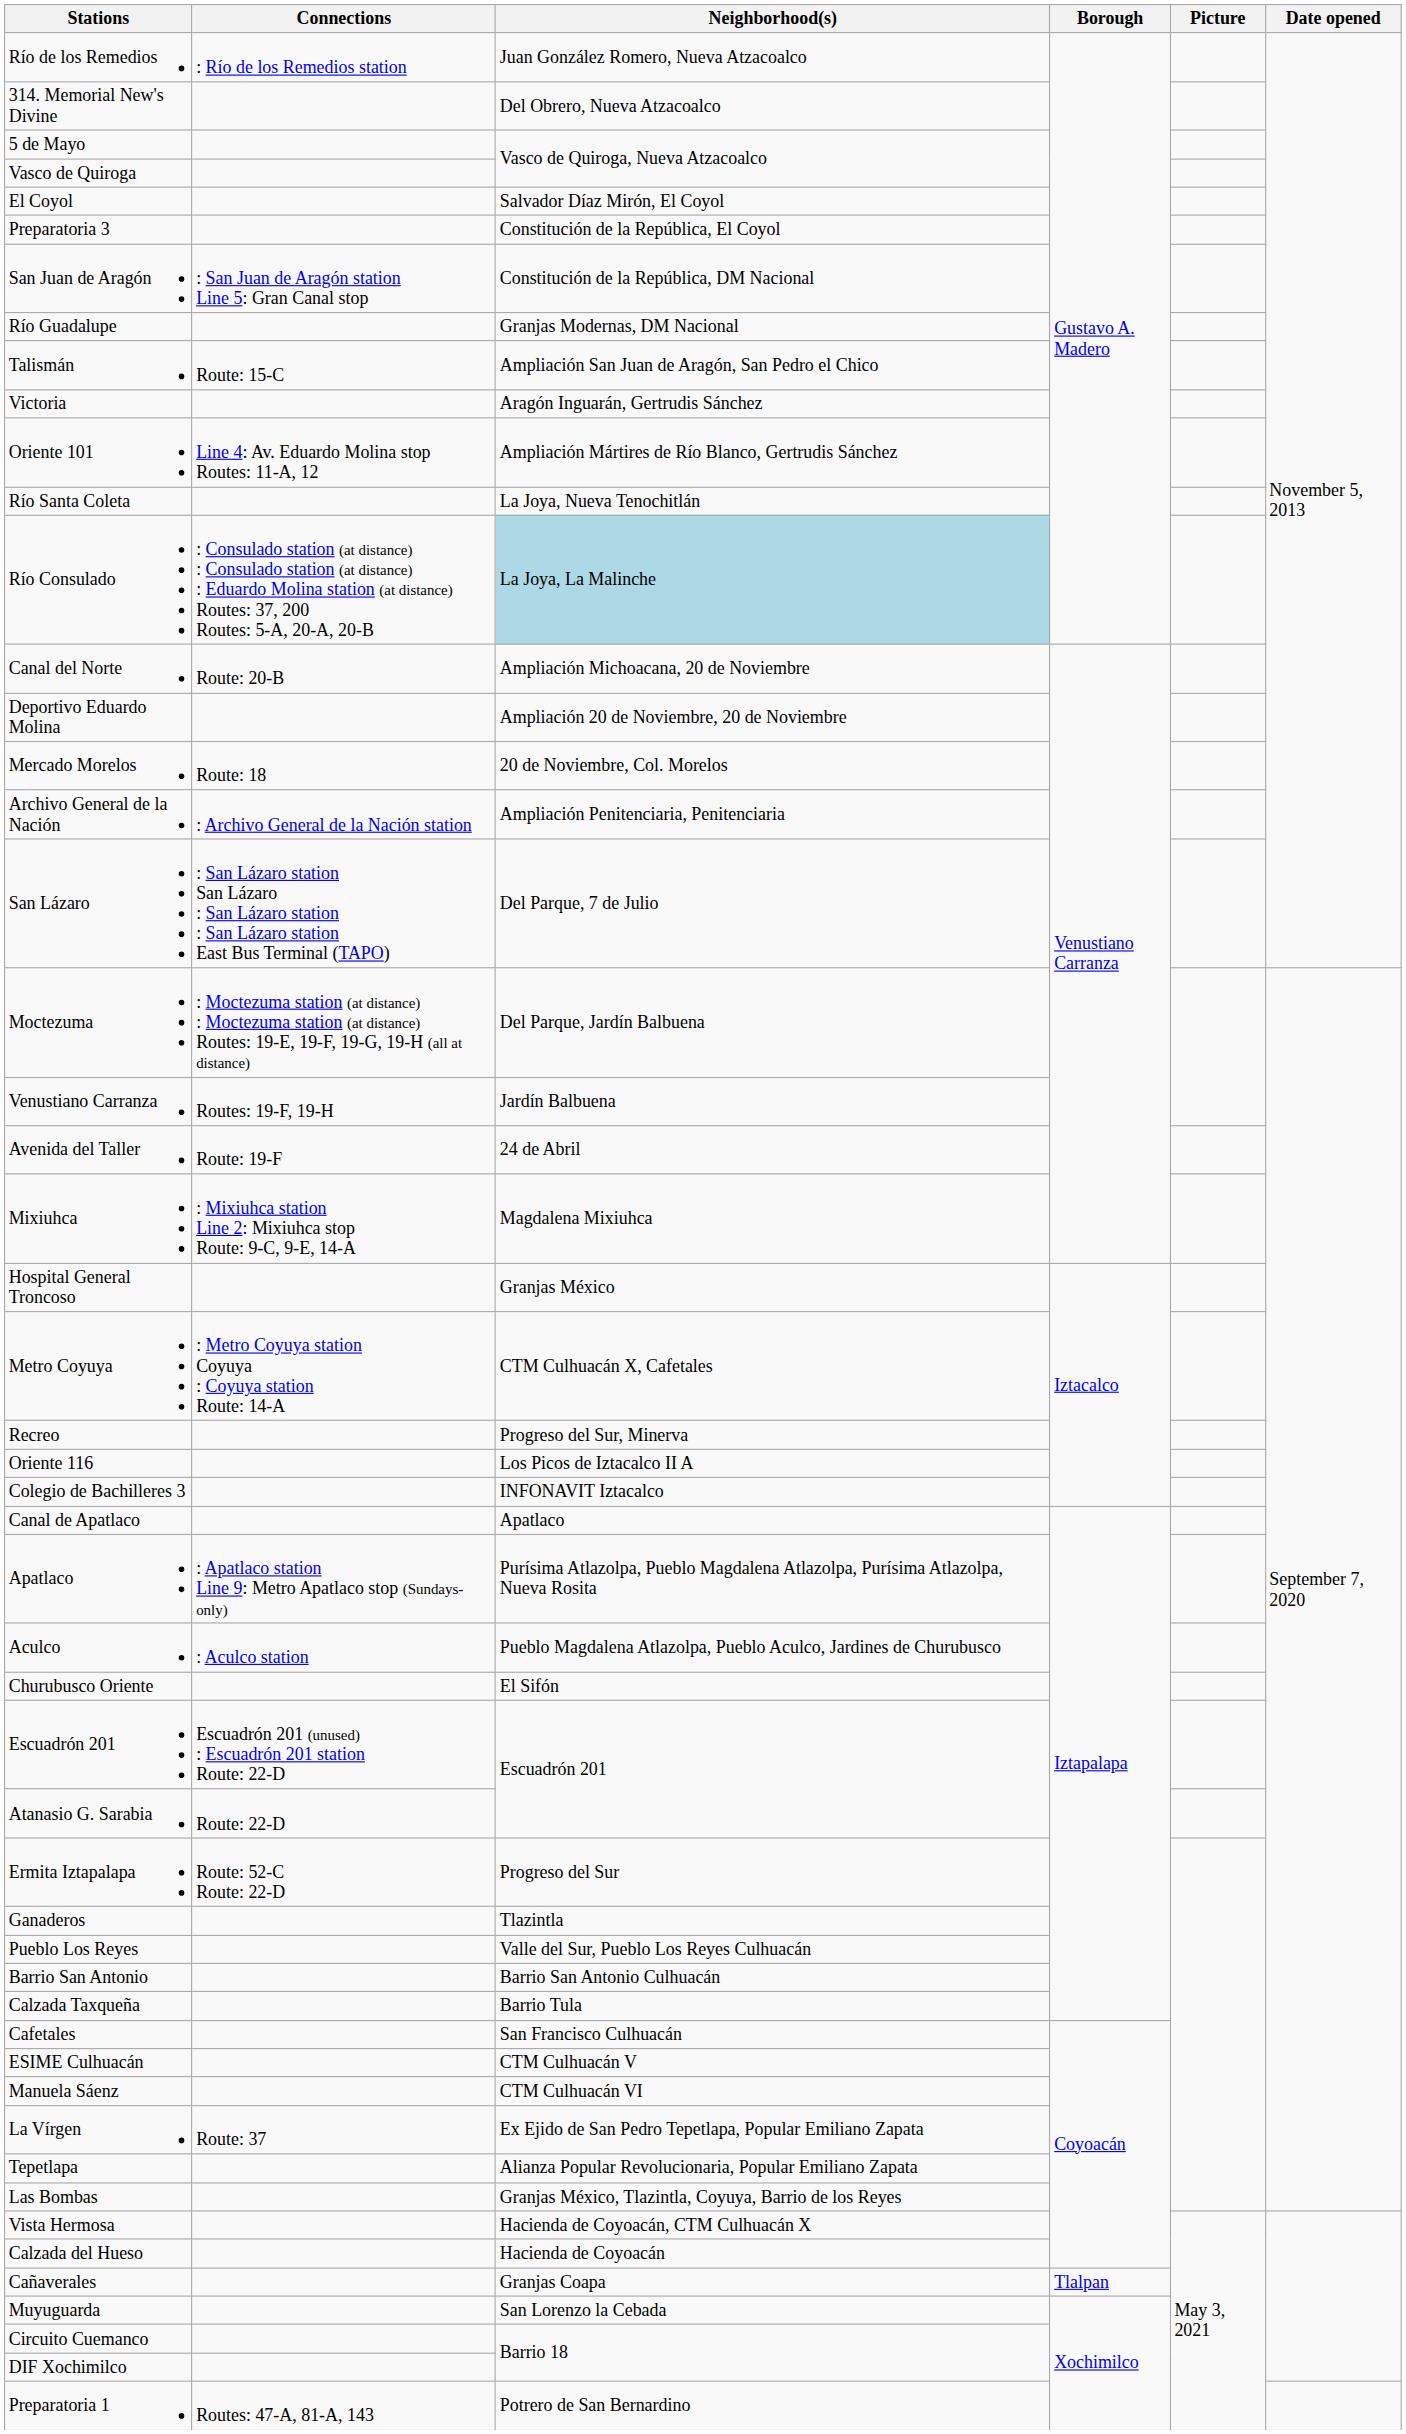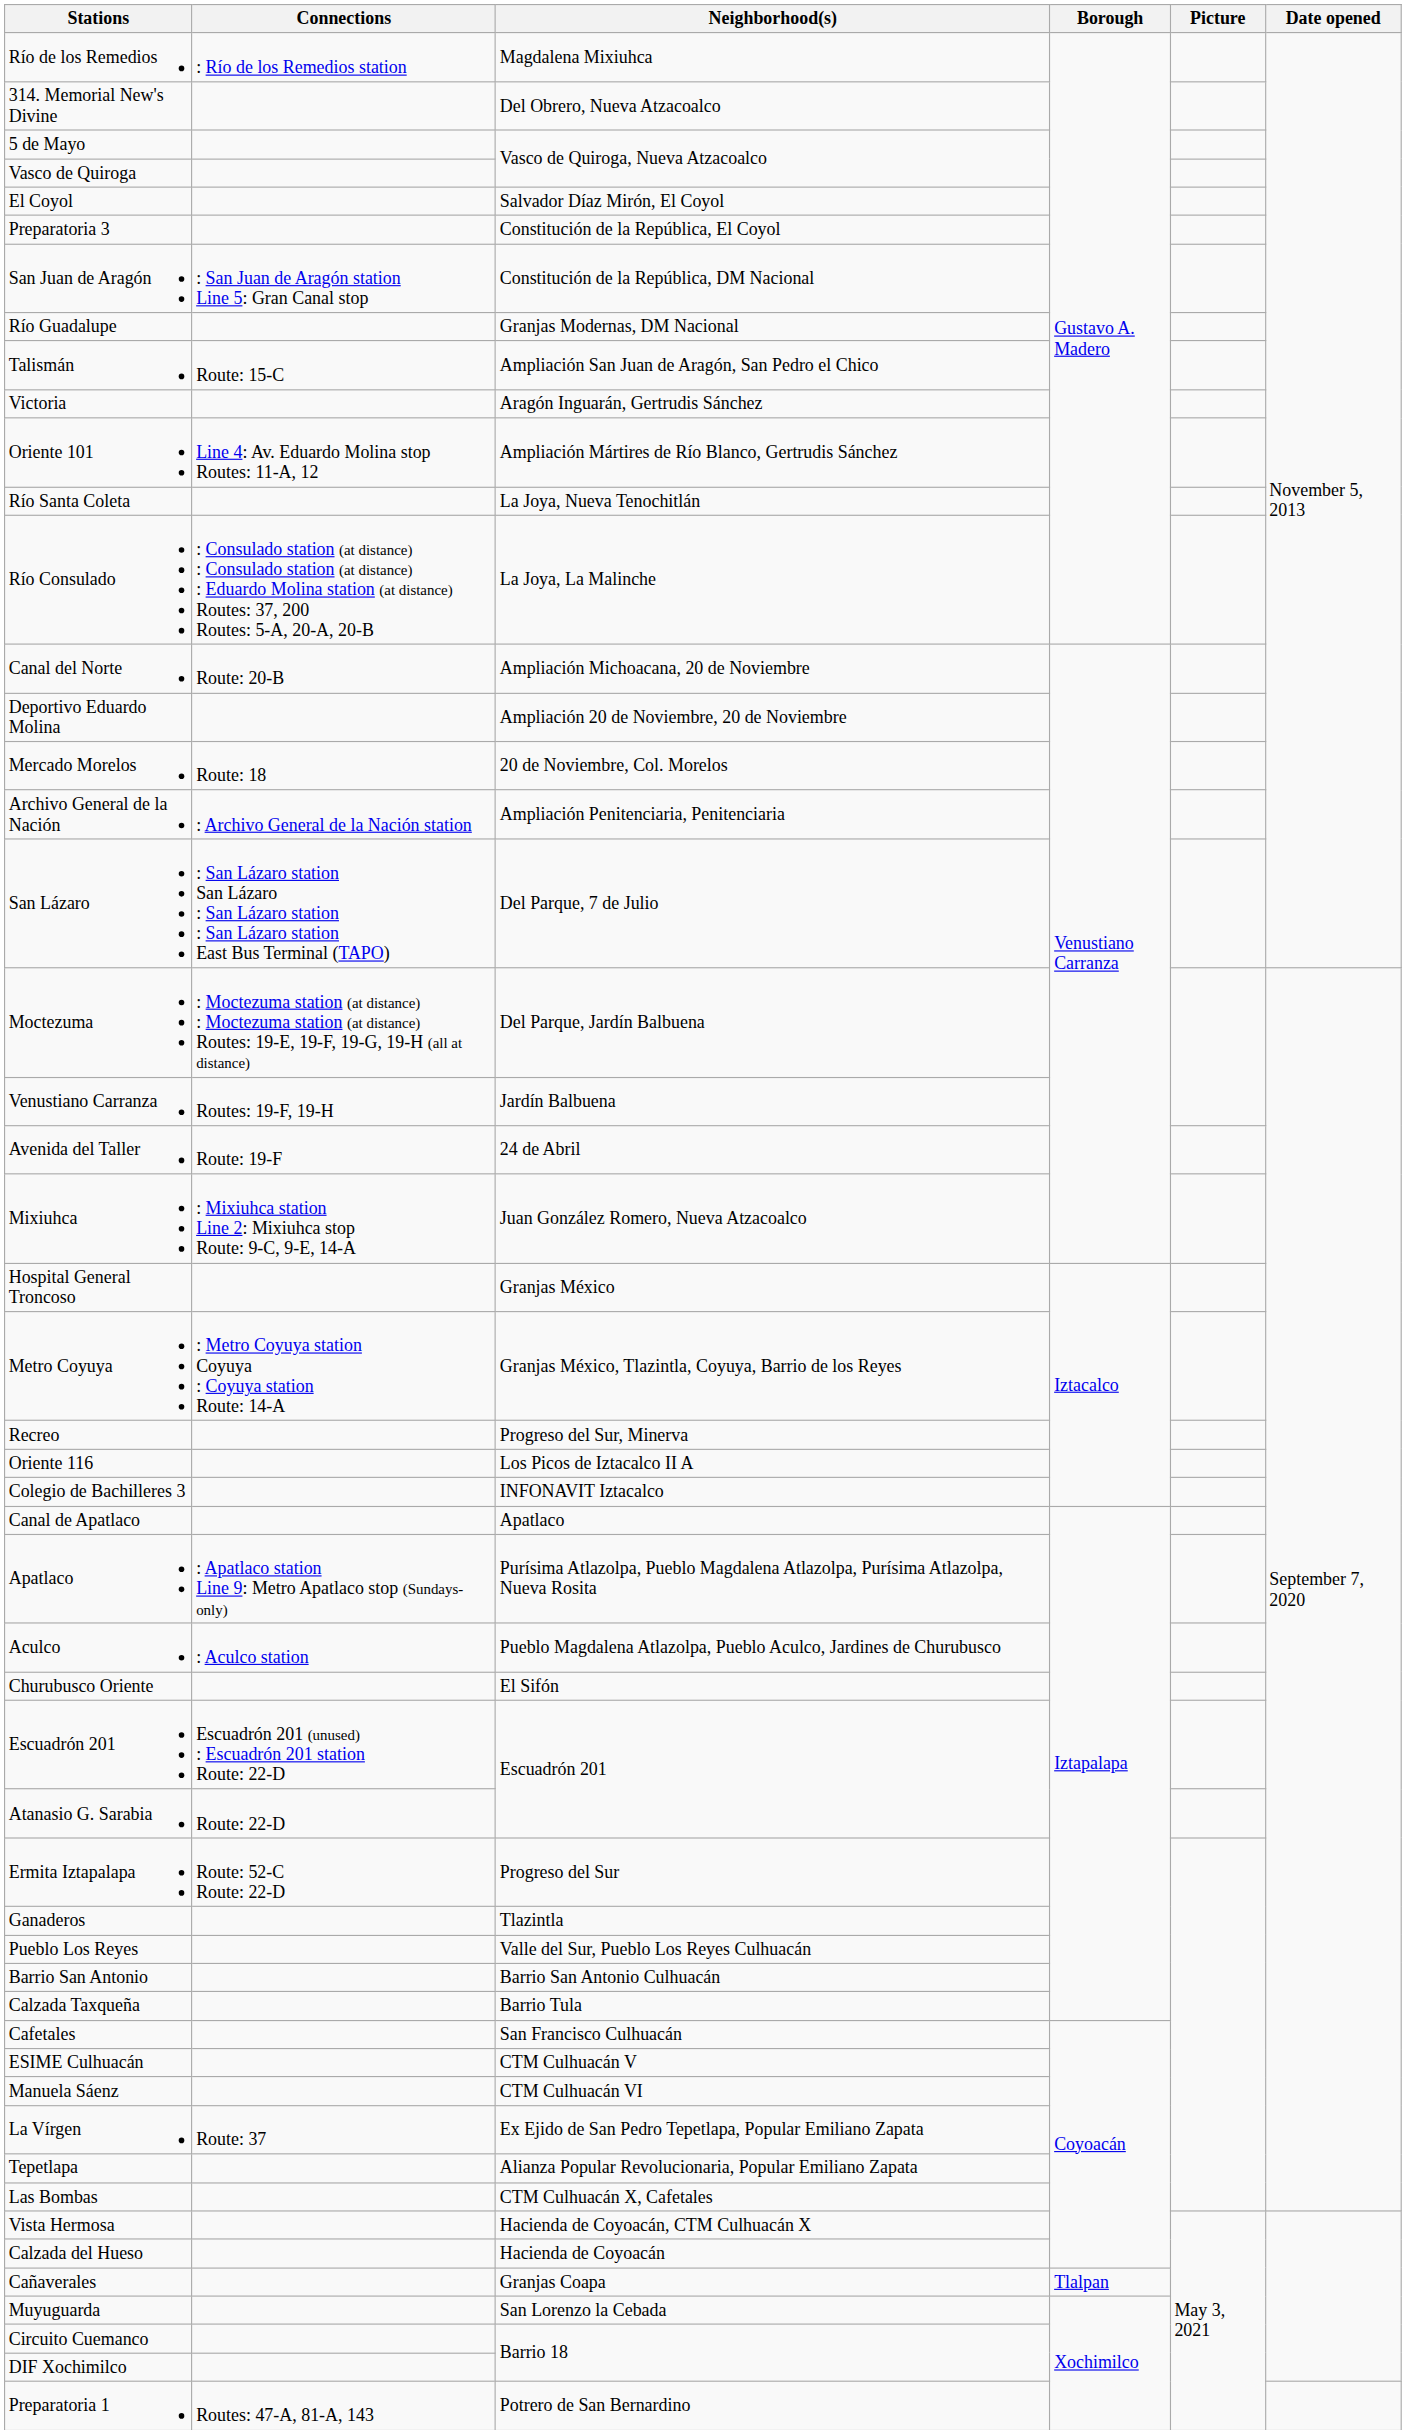(653, 57) Juan González Romero, Nueva Atzacoalco -> (576, 57) Magdalena Mixiuhca
(578, 579) lightblue background -> (578, 579) no background
(576, 1218) Magdalena Mixiuhca -> (653, 1218) Juan González Romero, Nueva Atzacoalco
(606, 1366) CTM Culhuacán X, Cafetales -> (701, 1366) Granjas México, Tlazintla, Coyuya, Barrio de los Reyes
(701, 2196) Granjas México, Tlazintla, Coyuya, Barrio de los Reyes -> (606, 2196) CTM Culhuacán X, Cafetales
